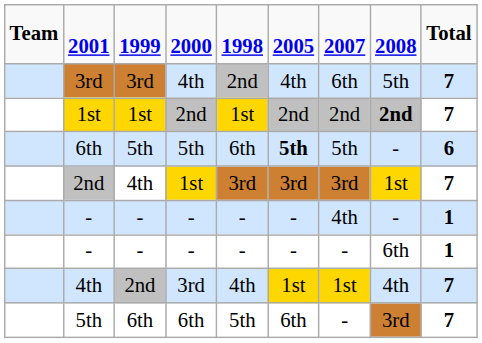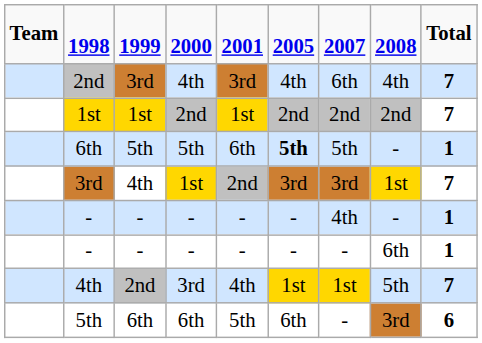columns swapped: (242, 46) <-> (89, 46)
(396, 80) 5th -> (396, 80) 4th
(396, 114) bold -> (396, 114) normal
(449, 149) 6 -> (449, 149) 1
(396, 285) 4th -> (396, 285) 5th
(449, 320) 7 -> (449, 320) 6
